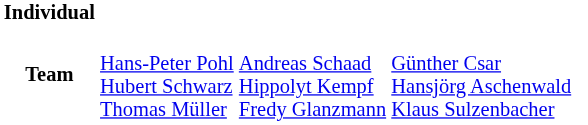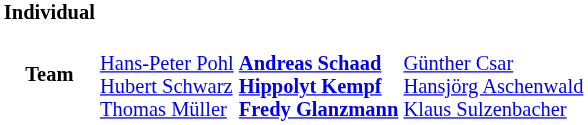(312, 86) normal -> (319, 86) bold
